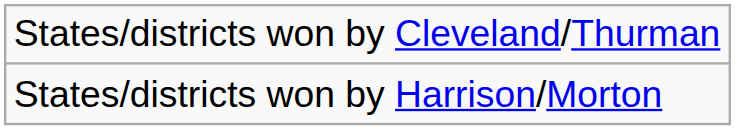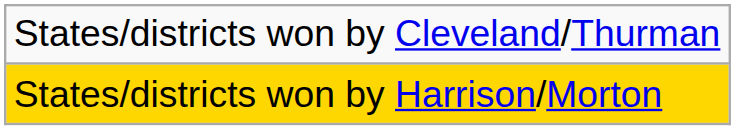(338, 93) no background -> (338, 93) gold background
